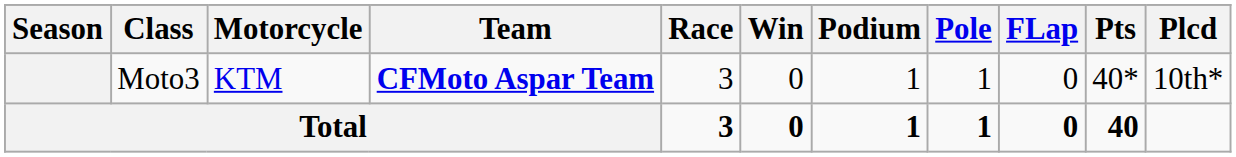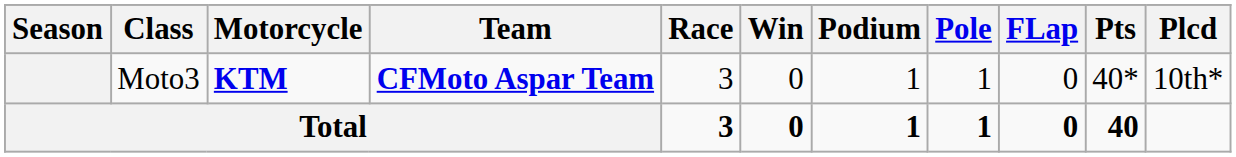(248, 77) normal -> (251, 77) bold
